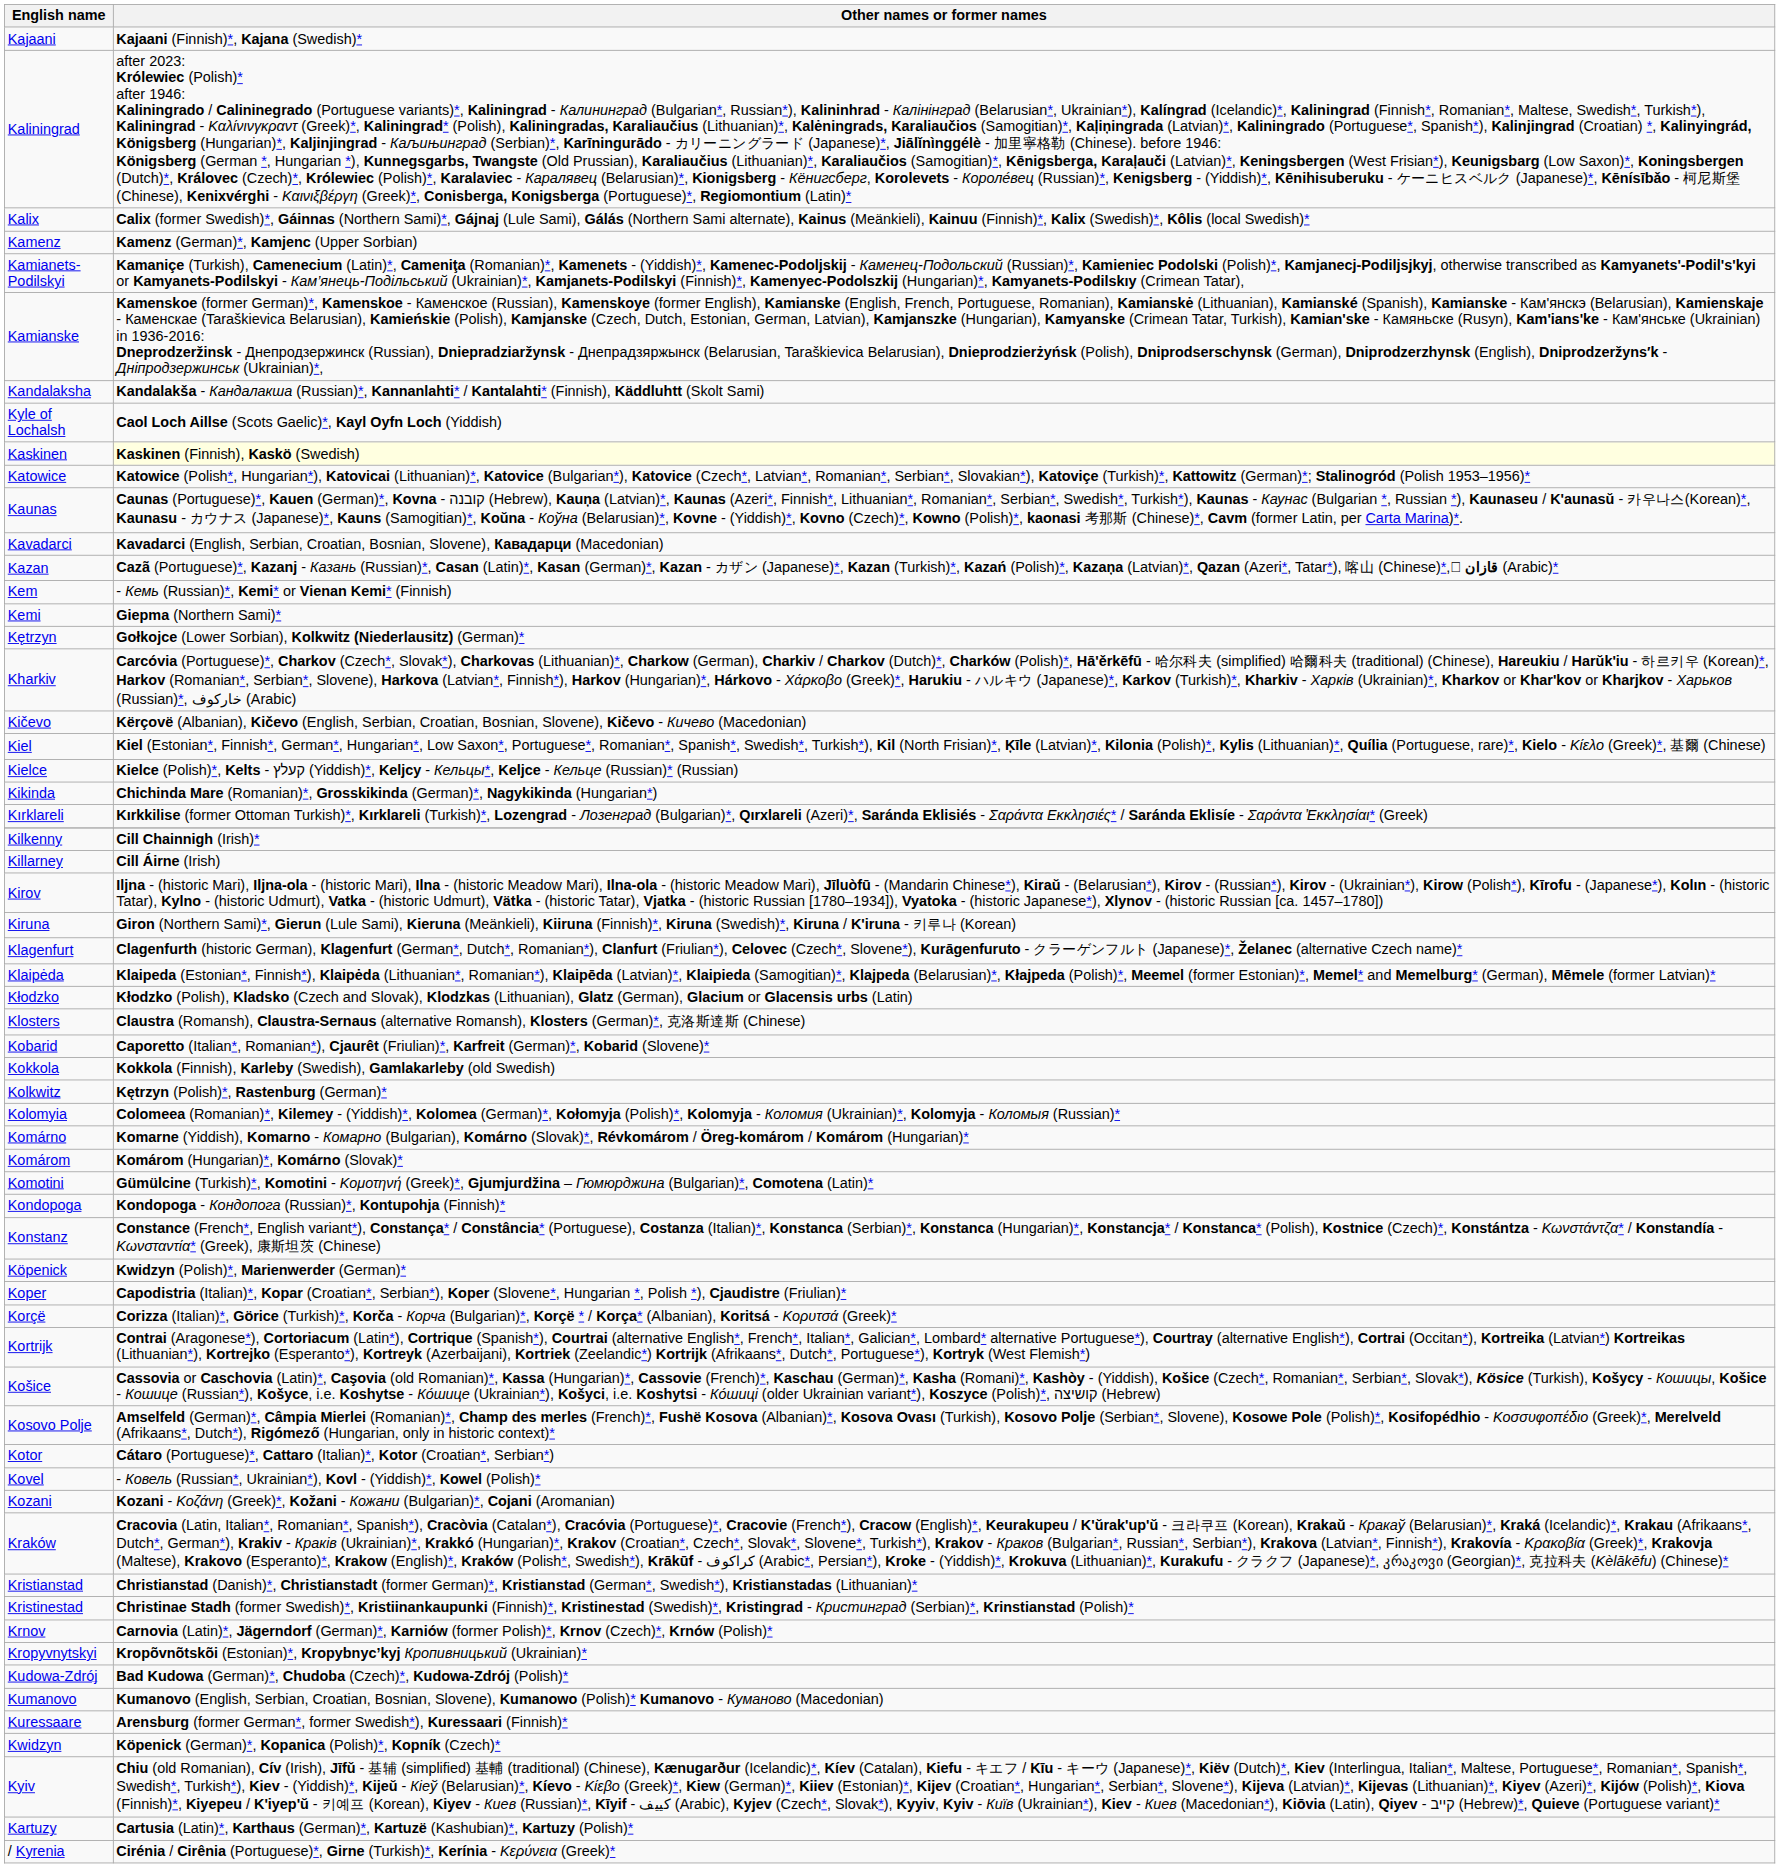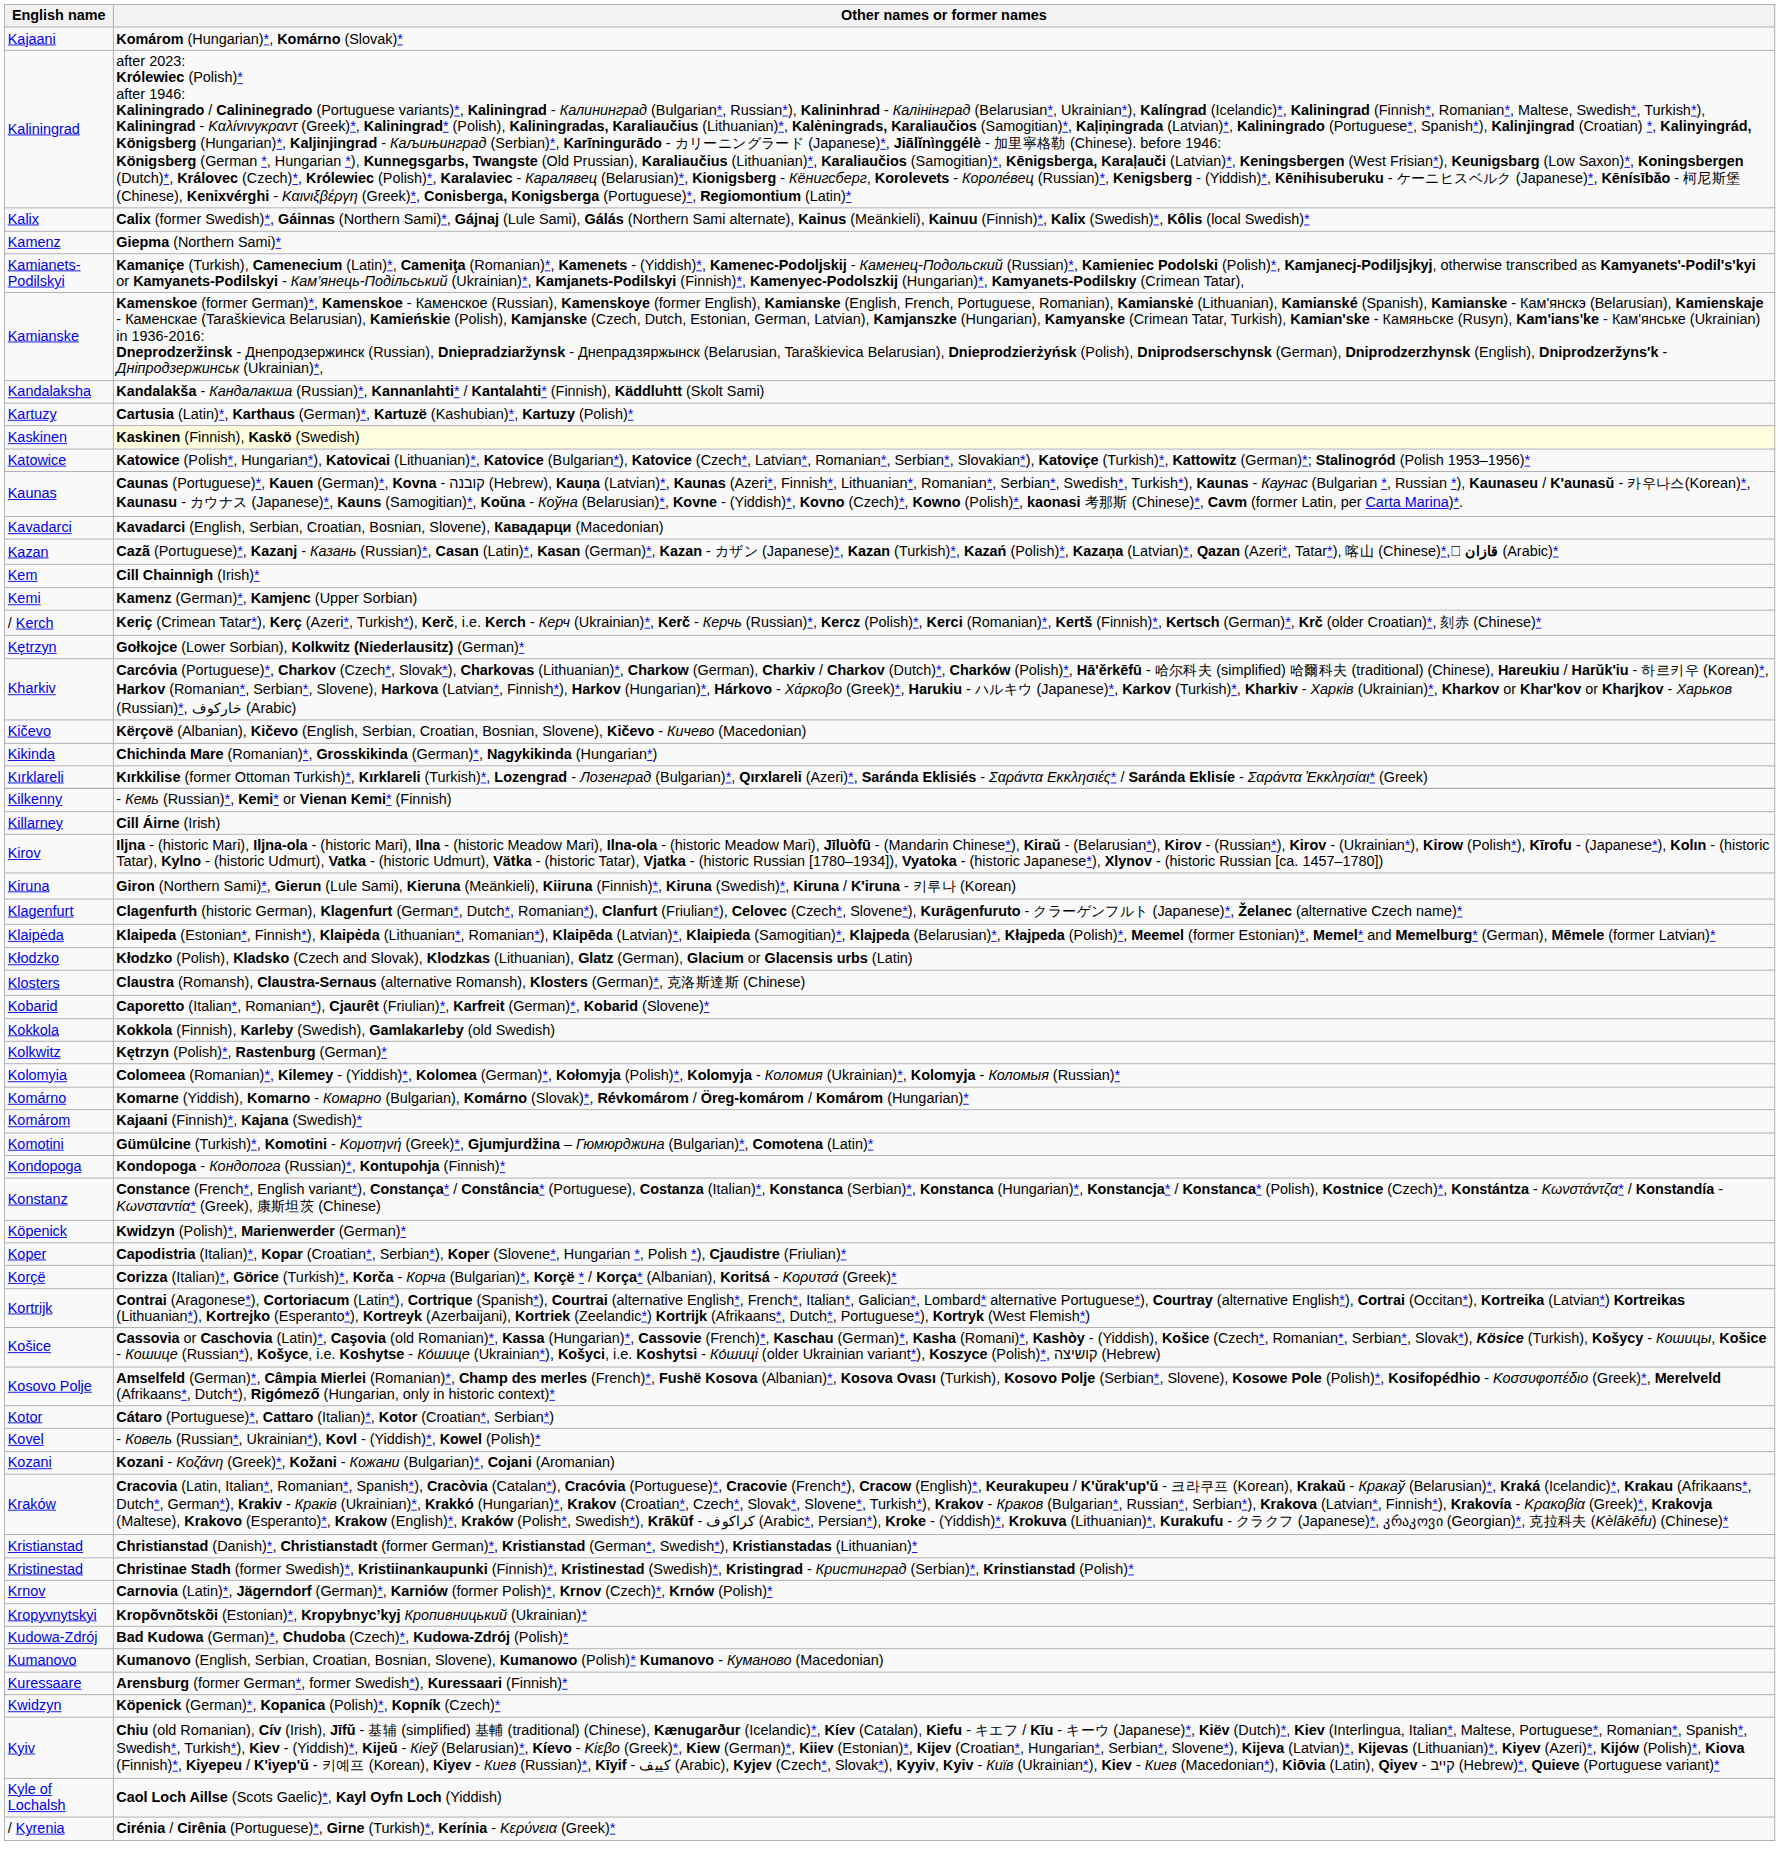(239, 38) Kajaani (Finnish)*, Kajana (Swedish)* -> (260, 38) Komárom (Hungarian)*, Komárno (Slovak)*
(267, 242) Kamenz (German)*, Kamjenc (Upper Sorbian) -> (199, 242) Giepma (Northern Sami)*
rows swapped: (32, 1828) <-> (37, 422)
(284, 592) - Кемь (Russian)*, Kemi* or Vienan Kemi* (Finnish) -> (188, 575) Cill Chainnigh (Irish)*
(199, 614) Giepma (Northern Sami)* -> (267, 598) Kamenz (German)*, Kamjenc (Upper Sorbian)
+ row: (31, 622)
- row: (20, 746)
- row: (27, 770)
(188, 839) Cill Chainnigh (Irish)* -> (284, 800) - Кемь (Russian)*, Kemi* or Vienan Kemi* (Finnish)
(260, 1160) Komárom (Hungarian)*, Komárno (Slovak)* -> (239, 1121) Kajaani (Finnish)*, Kajana (Swedish)*
